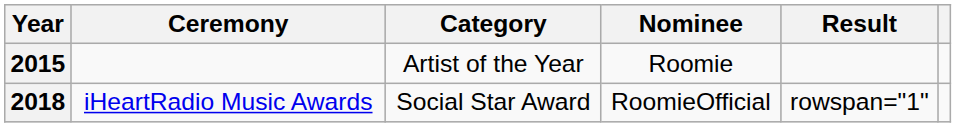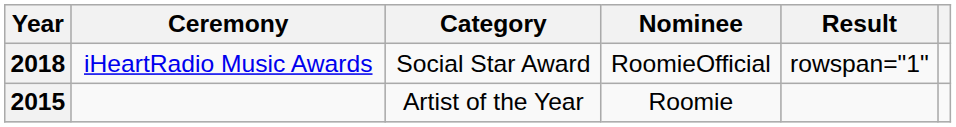rows swapped: (38, 63) <-> (38, 102)
